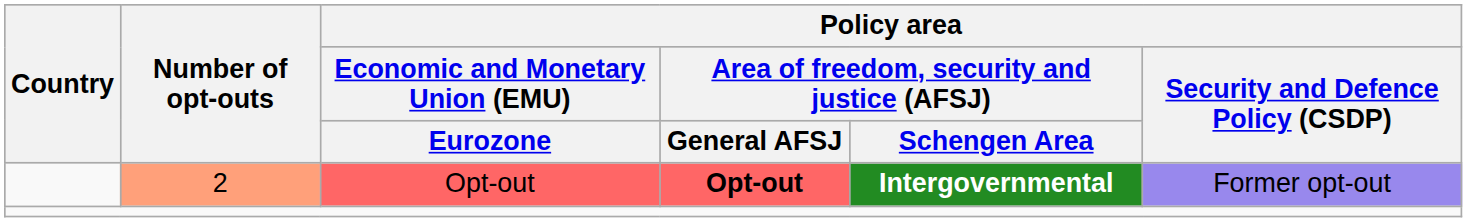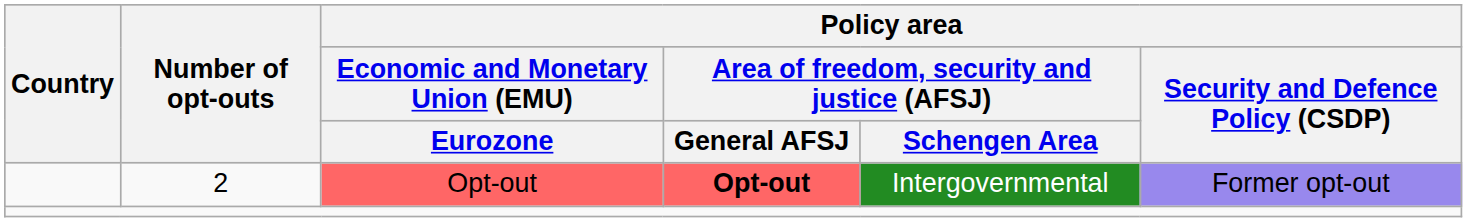(220, 183) lightsalmon background -> (221, 183) no background
(996, 183) bold -> (1000, 183) normal
